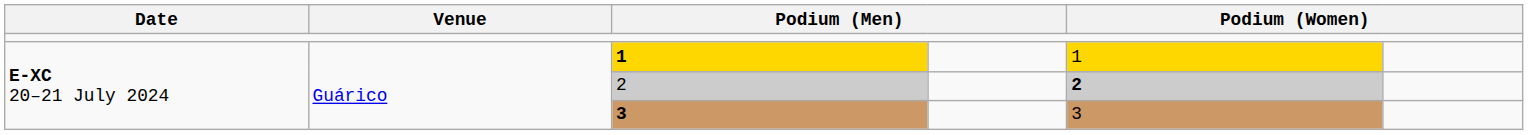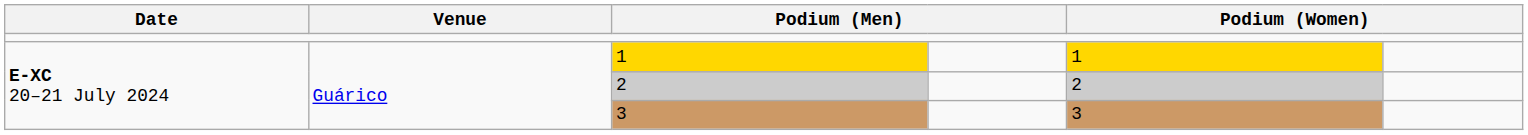(621, 57) bold -> (621, 57) normal
(1077, 86) bold -> (1077, 86) normal
(621, 115) bold -> (621, 115) normal
